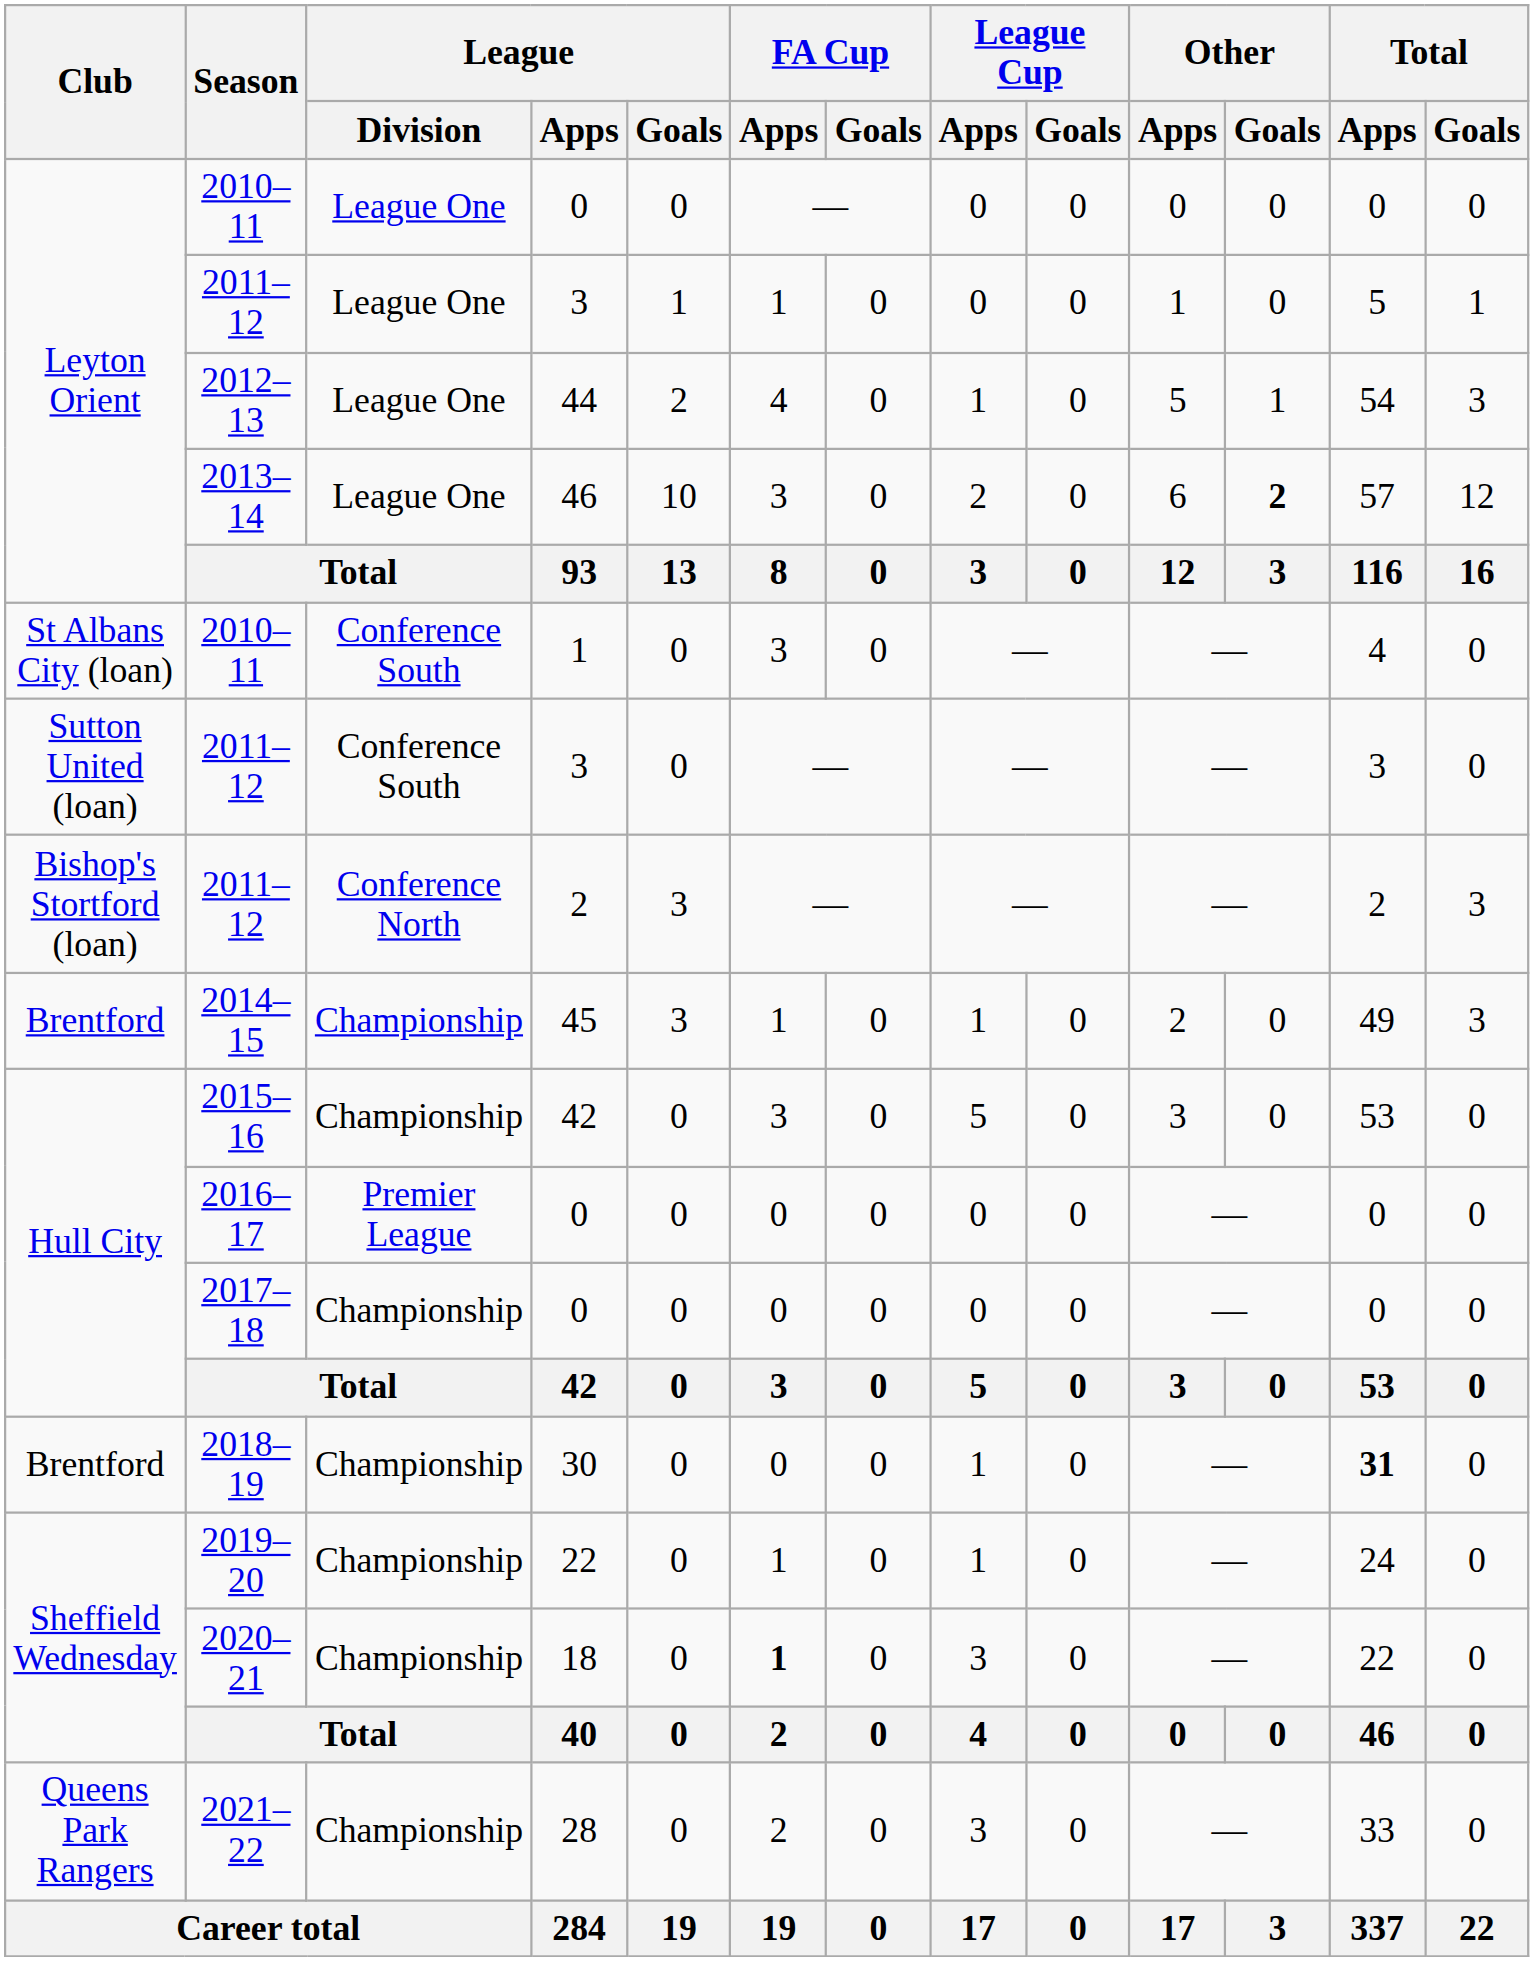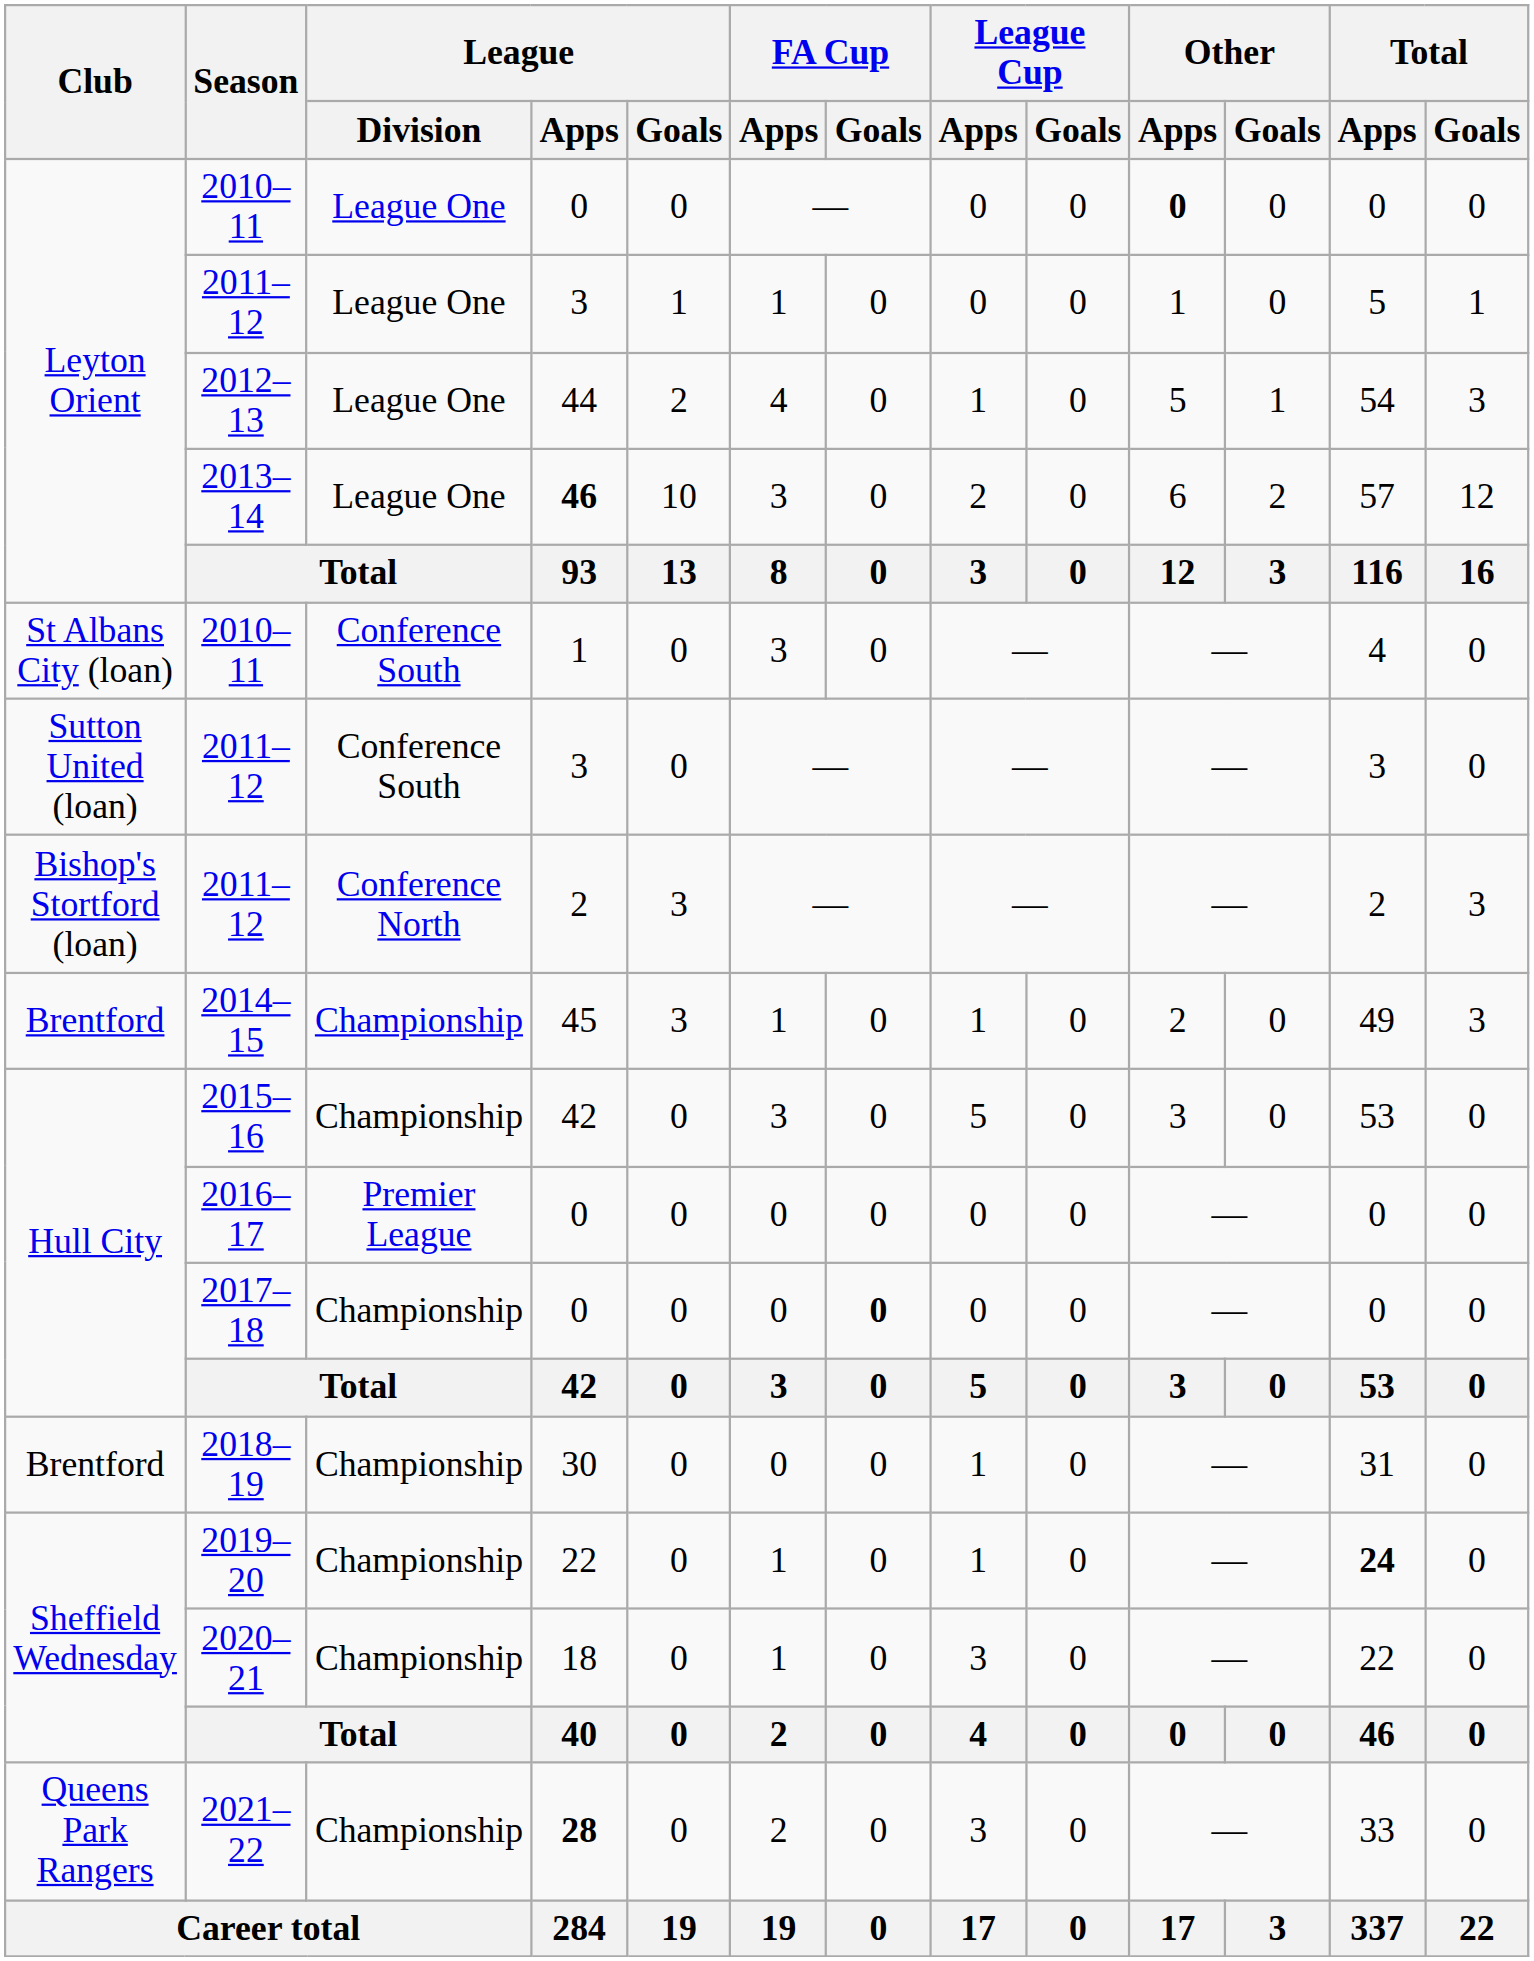(1178, 206) normal -> (1178, 206) bold
(579, 496) normal -> (579, 496) bold
(1277, 496) bold -> (1277, 496) normal
(878, 1310) normal -> (878, 1310) bold
(1377, 1463) bold -> (1377, 1463) normal
(1377, 1560) normal -> (1377, 1560) bold
(779, 1657) bold -> (779, 1657) normal
(579, 1830) normal -> (579, 1830) bold
